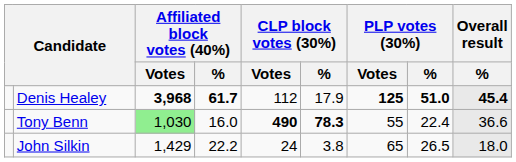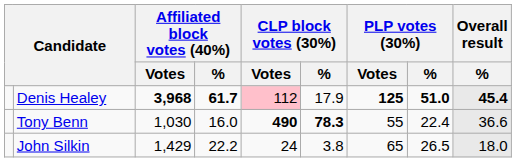(285, 98) no background -> (285, 98) pink background
(173, 122) lightgreen background -> (173, 122) no background
